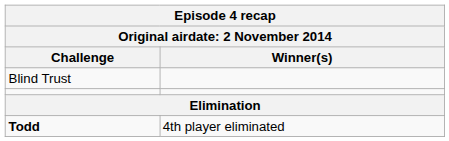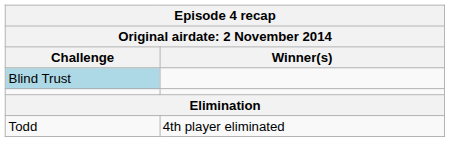(40, 78) no background -> (40, 78) lightblue background
(24, 126) bold -> (23, 126) normal
